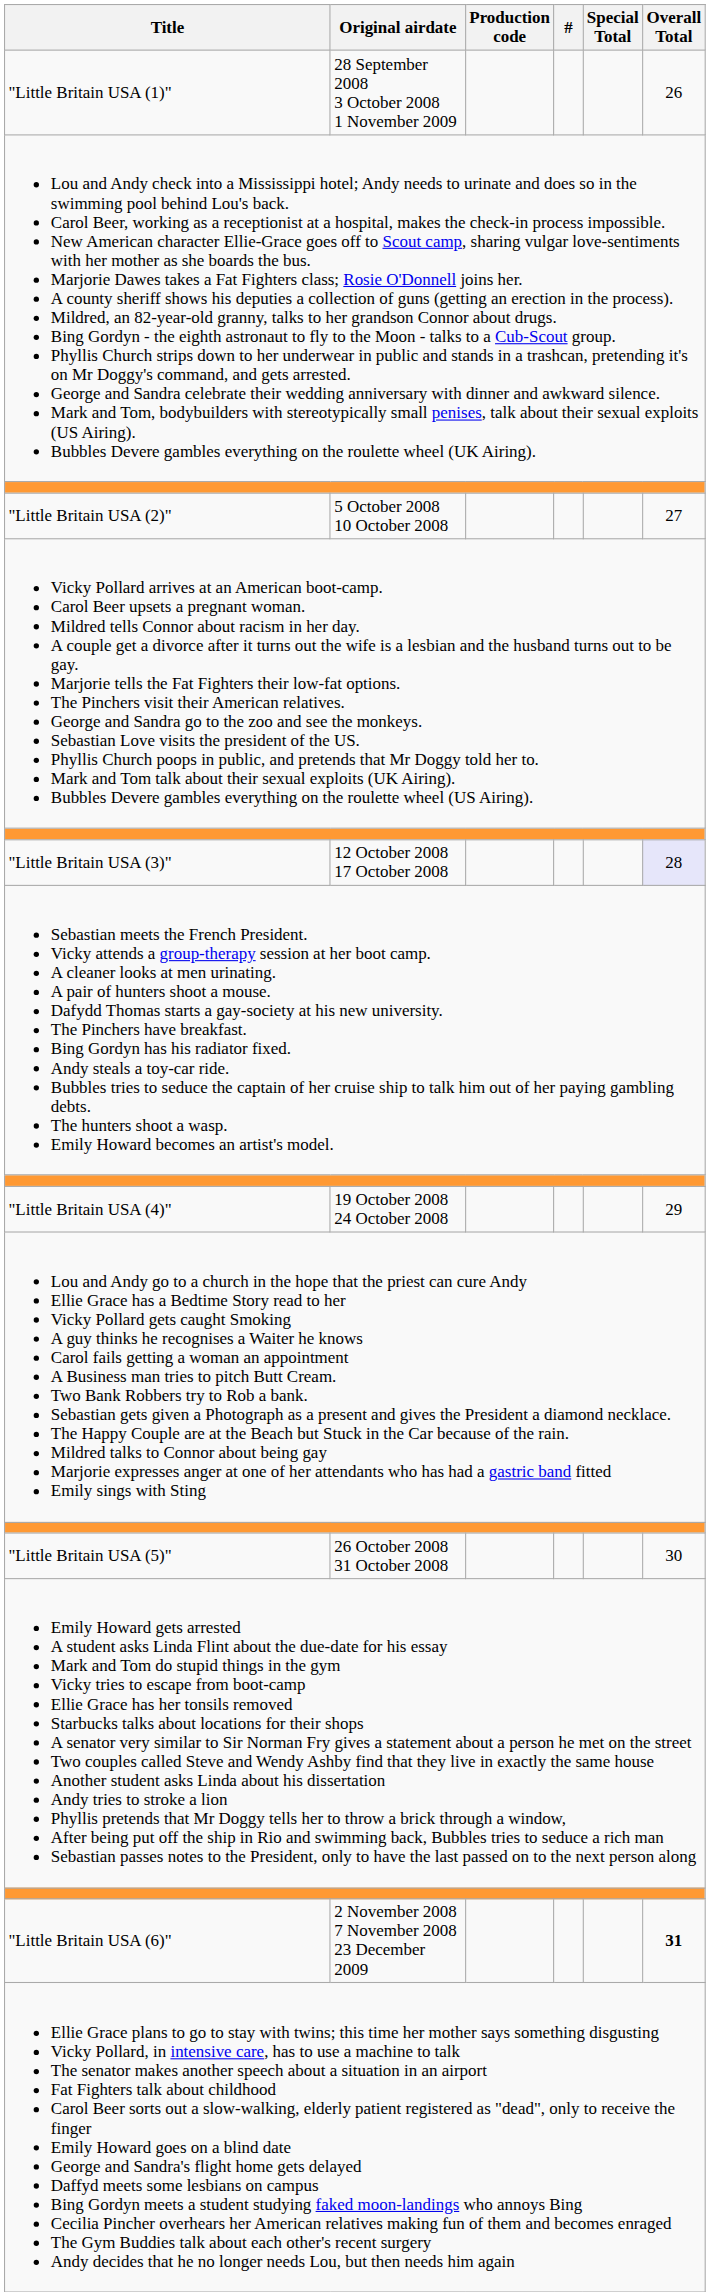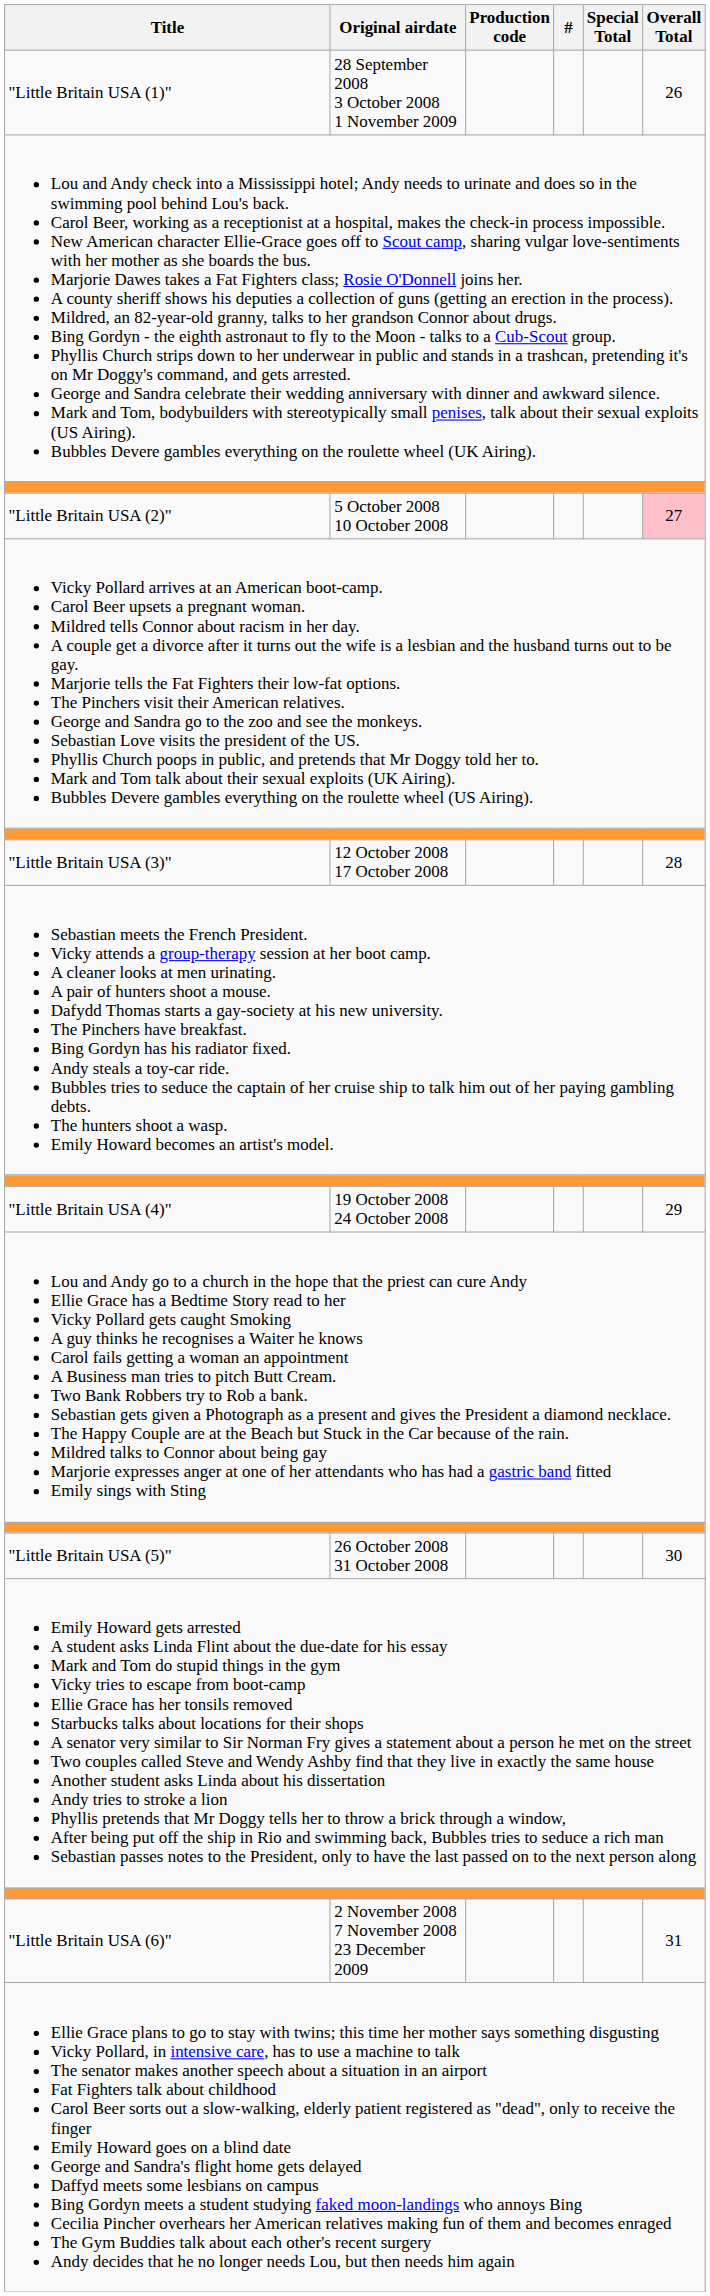(674, 515) no background -> (674, 515) pink background
(674, 862) lavender background -> (674, 862) no background
(674, 1940) bold -> (674, 1940) normal
